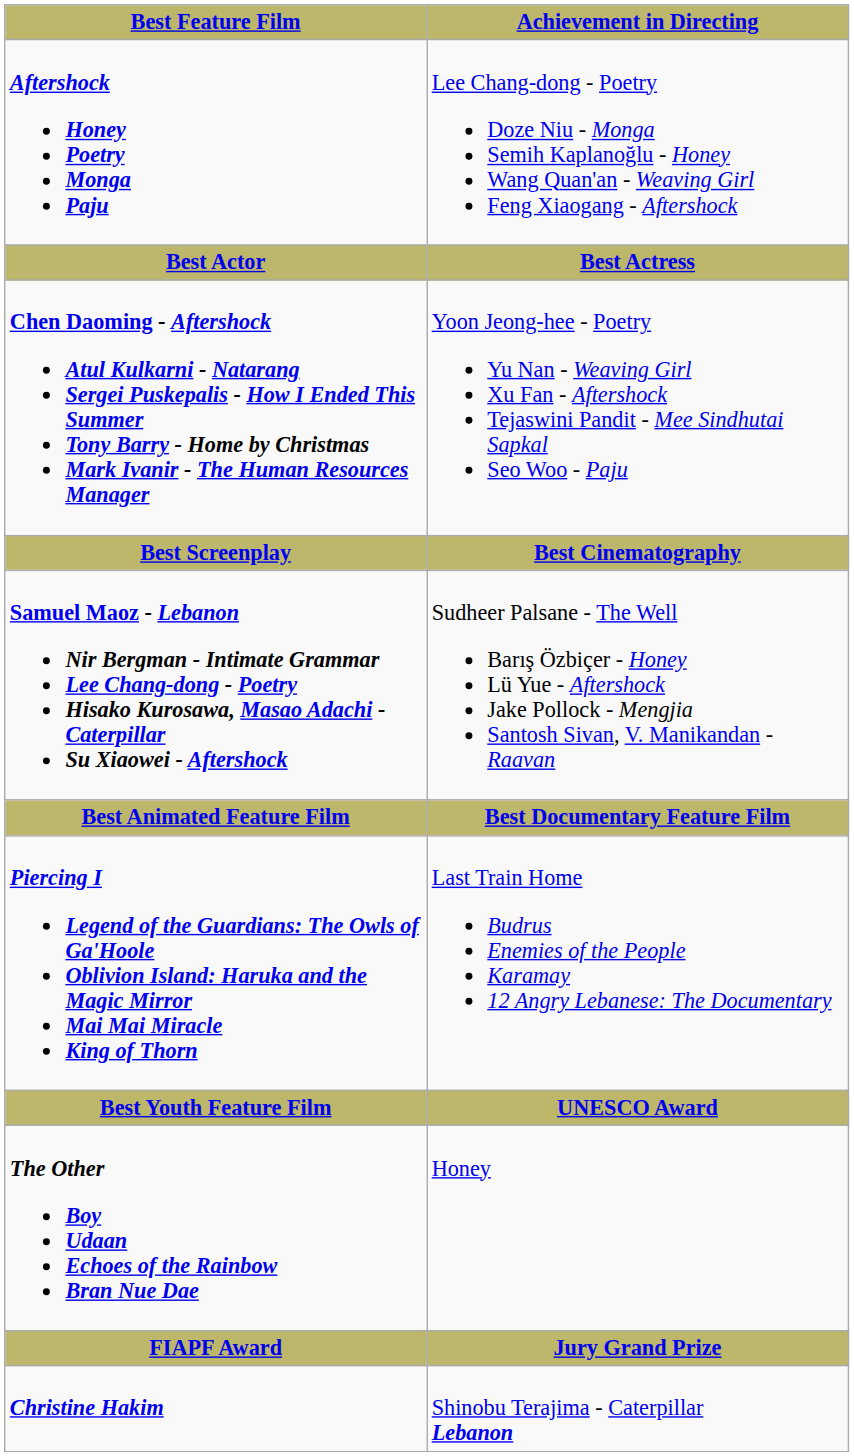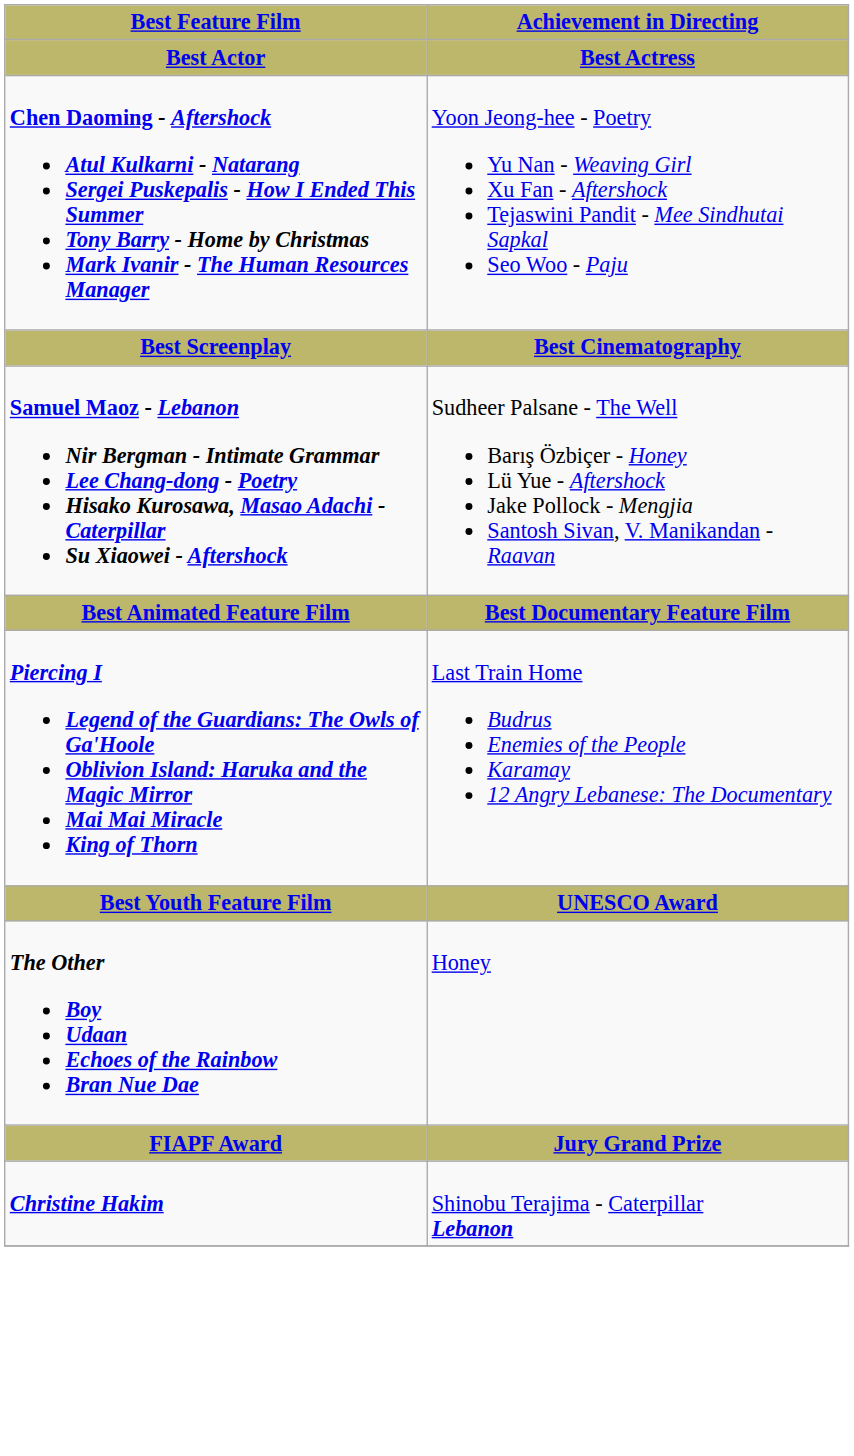- row: (216, 144)
